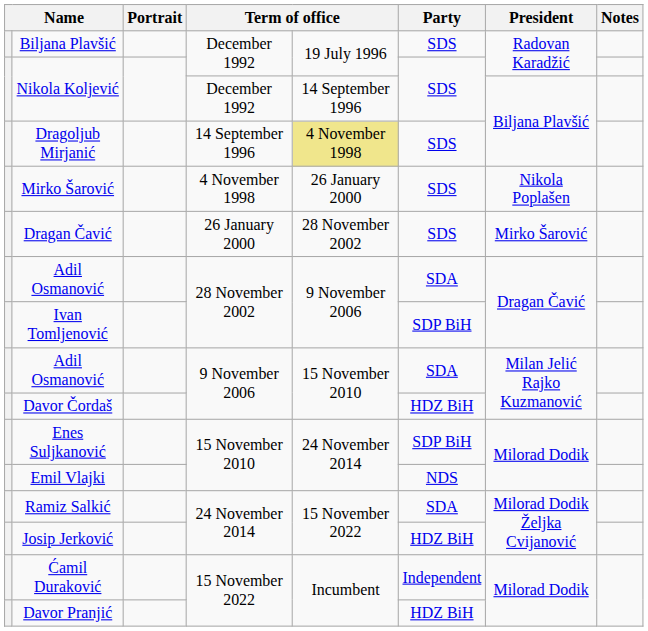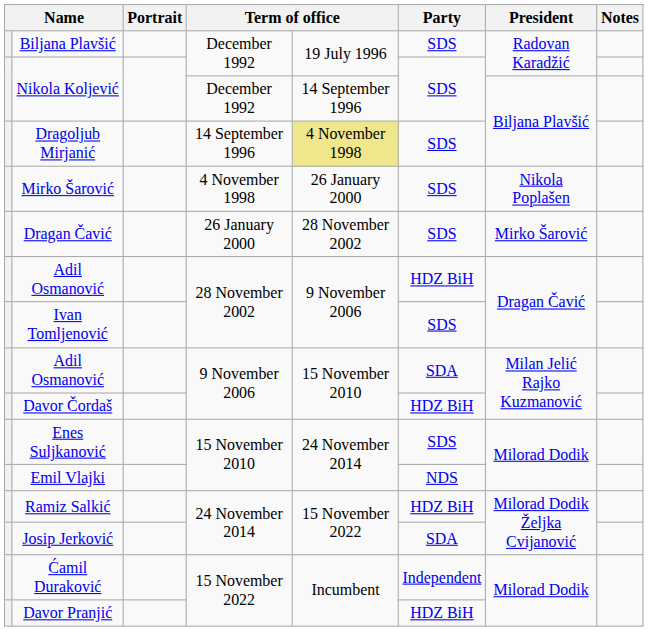(442, 279) SDA -> (442, 279) HDZ BiH
(442, 324) SDP BiH -> (442, 324) SDS
(442, 441) SDP BiH -> (442, 441) SDS
(442, 506) SDA -> (442, 506) HDZ BiH
(442, 538) HDZ BiH -> (442, 538) SDA
